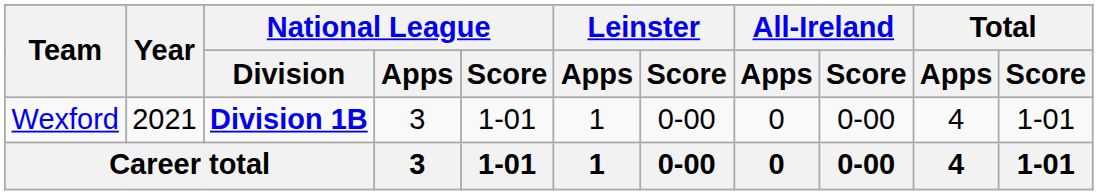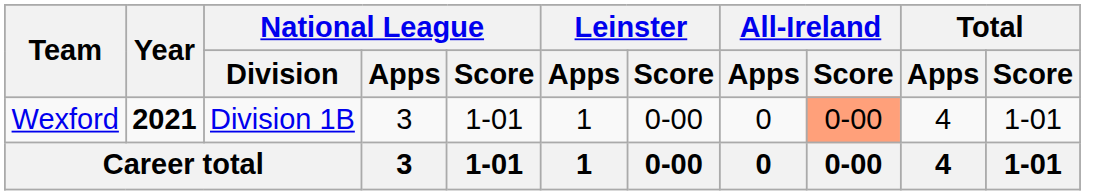(164, 119) normal -> (164, 119) bold
(289, 119) bold -> (282, 119) normal
(866, 119) no background -> (853, 119) lightsalmon background
